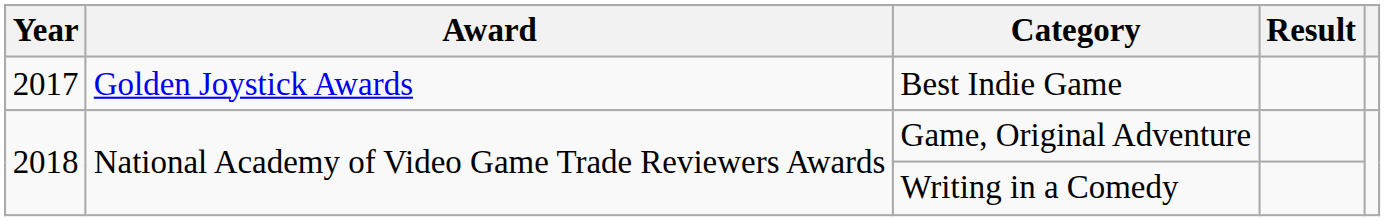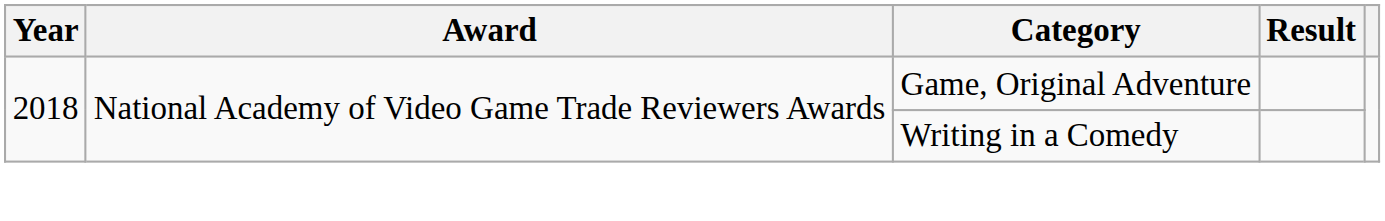- row: (1011, 82)
